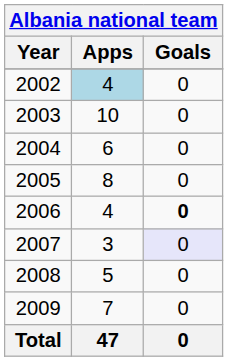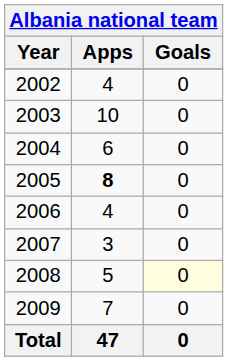(108, 84) lightblue background -> (108, 84) no background
(108, 180) normal -> (108, 180) bold
(183, 212) bold -> (183, 212) normal
(183, 244) lavender background -> (183, 244) no background
(183, 276) no background -> (183, 276) lightyellow background
